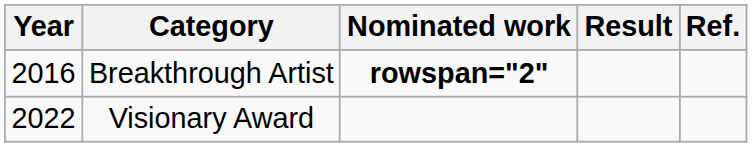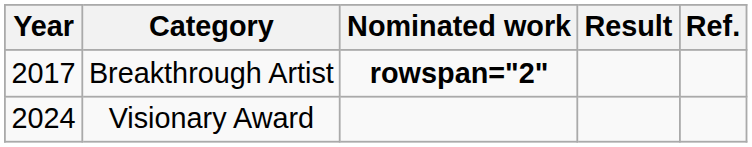(44, 73) 2016 -> (44, 73) 2017
(44, 118) 2022 -> (44, 118) 2024
